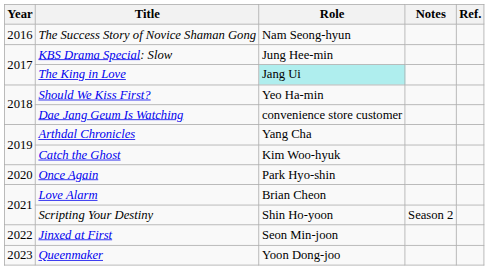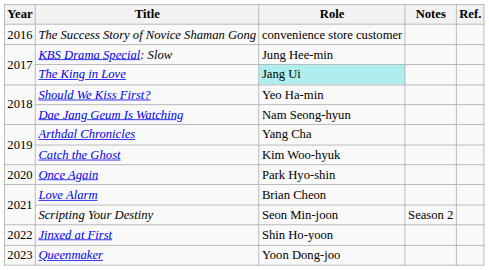(306, 34) Nam Seong-hyun -> (332, 34) convenience store customer
(332, 114) convenience store customer -> (306, 114) Nam Seong-hyun
(298, 214) Shin Ho-yoon -> (300, 214) Seon Min-joon
(300, 235) Seon Min-joon -> (298, 235) Shin Ho-yoon
